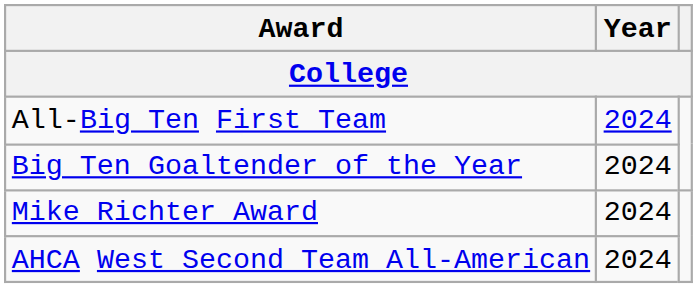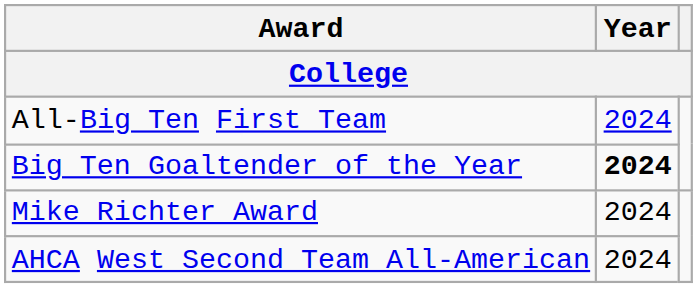(638, 167) normal -> (638, 167) bold
